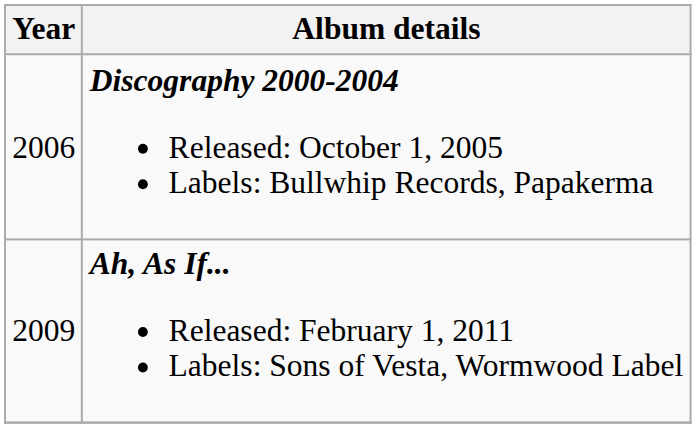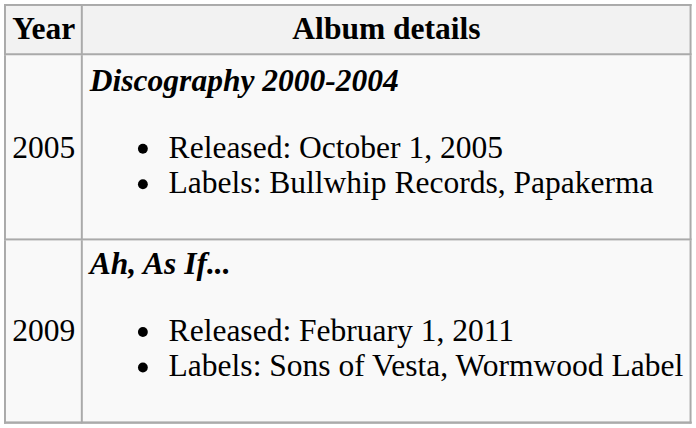(44, 146) 2006 -> (44, 146) 2005
